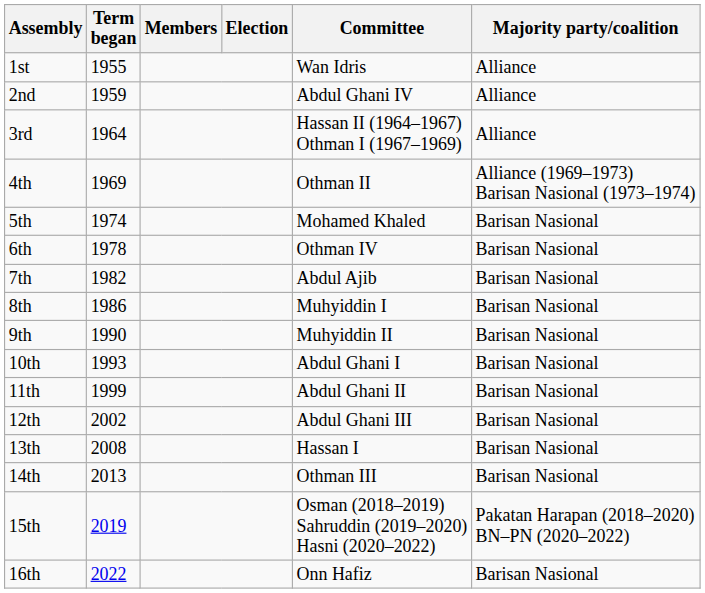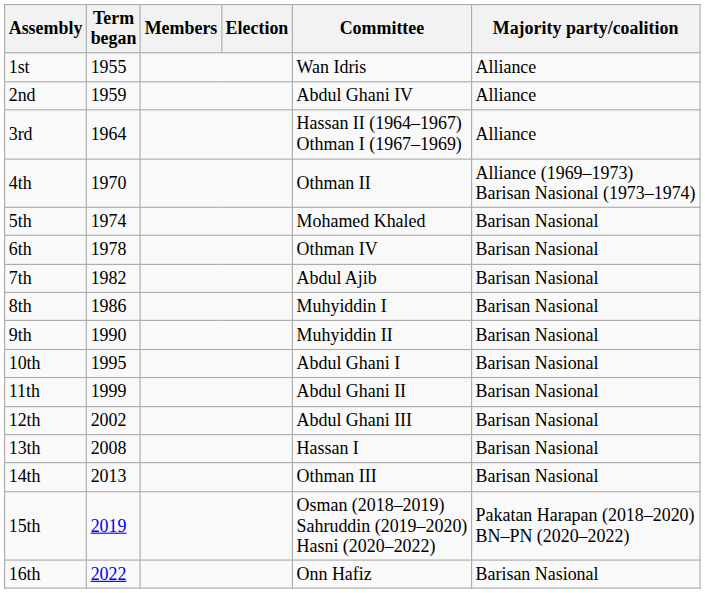(109, 182) 1969 -> (109, 182) 1970
(109, 363) 1993 -> (109, 363) 1995
